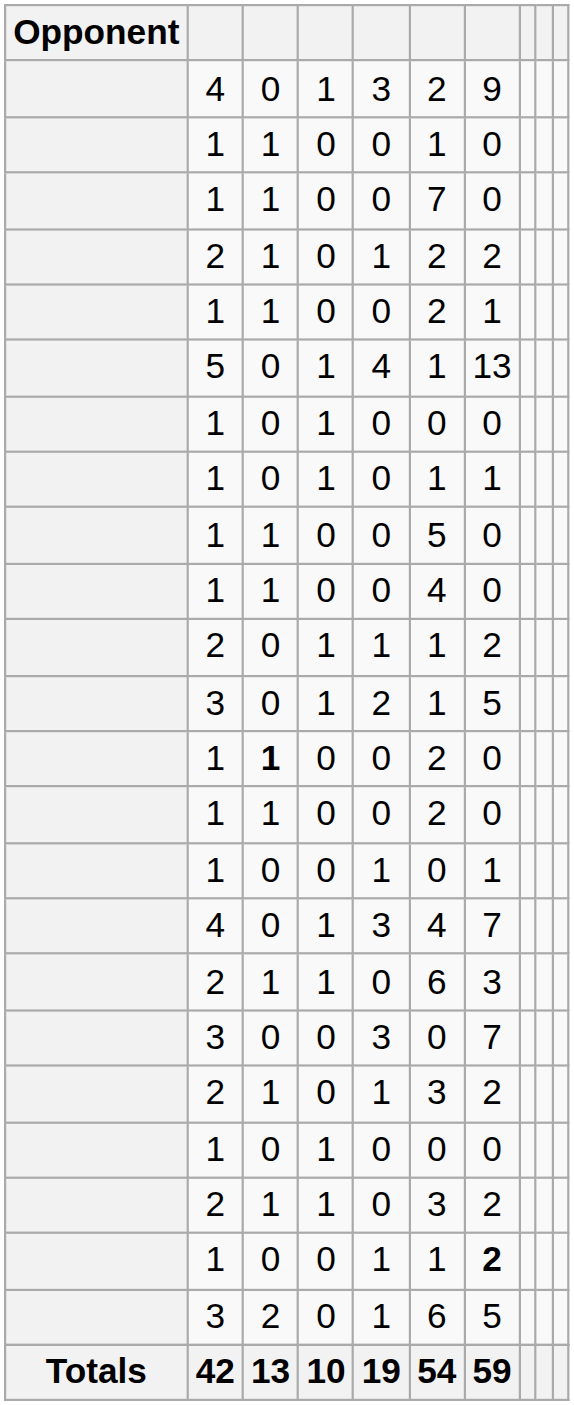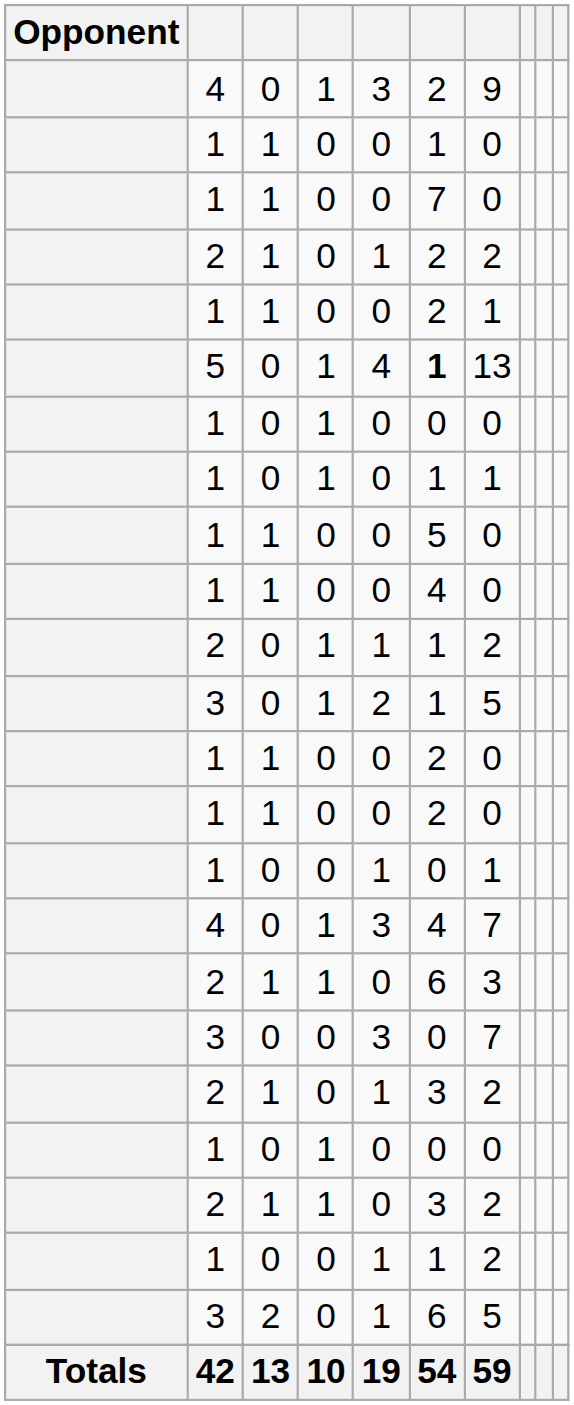(437, 367) normal -> (437, 367) bold
(271, 758) bold -> (271, 758) normal
(492, 1260) bold -> (492, 1260) normal
